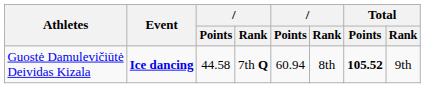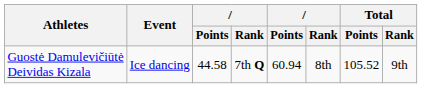(162, 64) bold -> (160, 64) normal
(365, 64) bold -> (361, 64) normal
